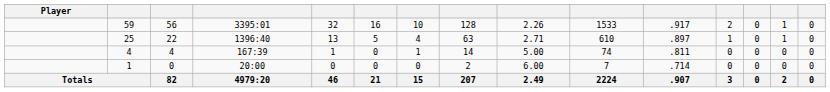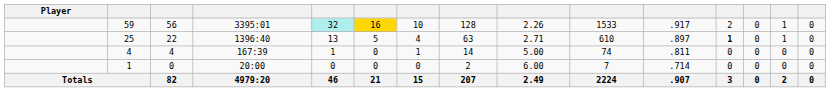(333, 25) no background -> (333, 25) paleturquoise background
(375, 25) no background -> (375, 25) gold background
(730, 39) normal -> (730, 39) bold
